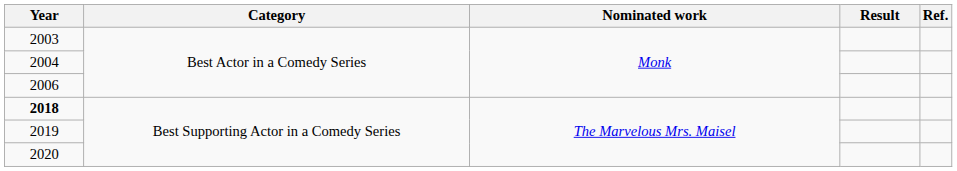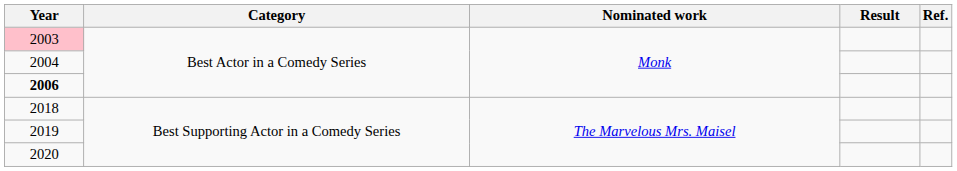(44, 39) no background -> (44, 39) pink background
(44, 85) normal -> (44, 85) bold
(44, 108) bold -> (44, 108) normal
